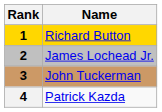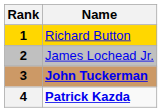(93, 76) normal -> (96, 76) bold
(85, 96) normal -> (88, 96) bold
